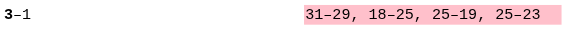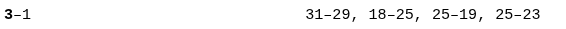(423, 15) pink background -> (423, 15) no background
